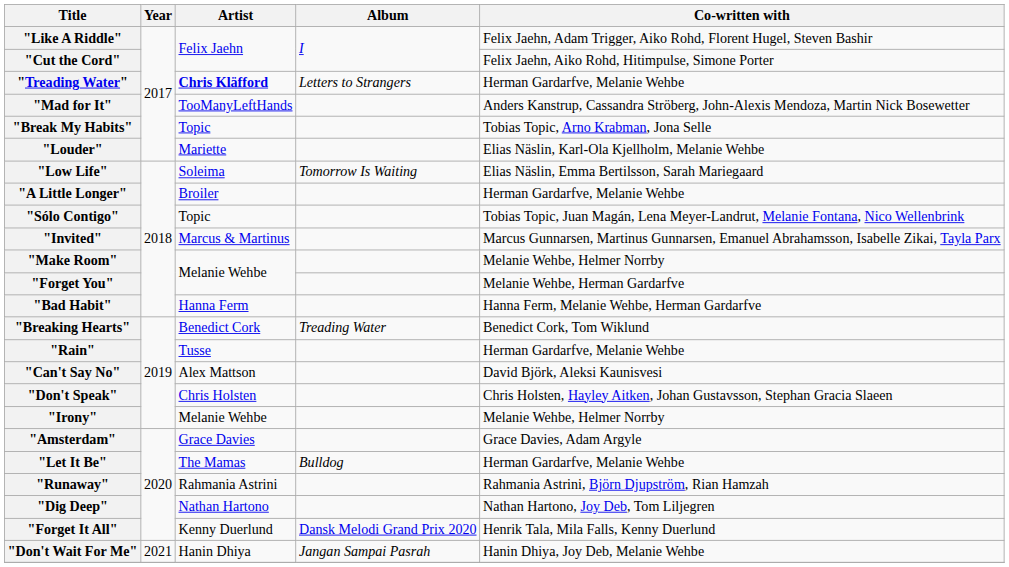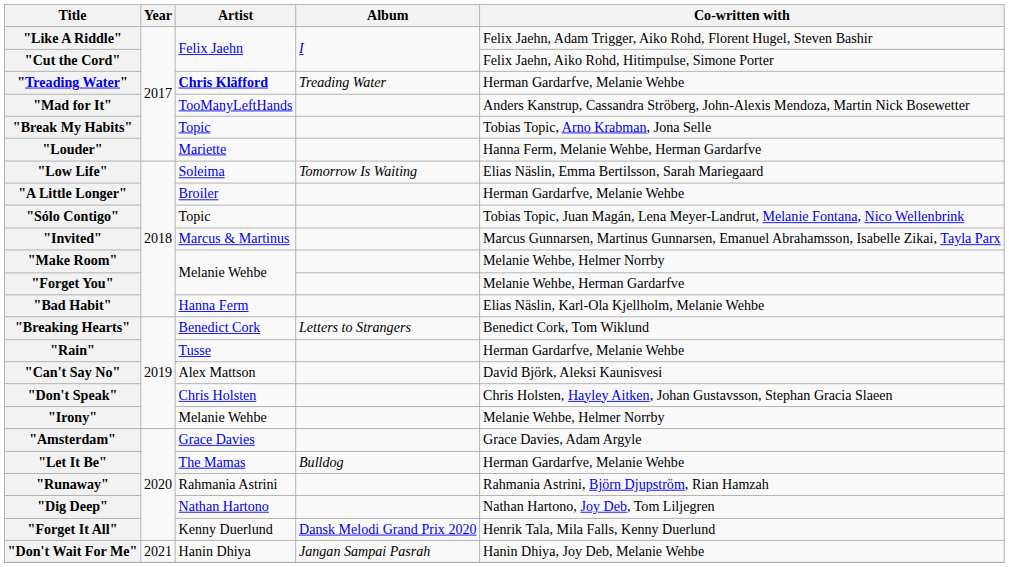(355, 82) Letters to Strangers -> (342, 82) Treading Water
(624, 149) Elias Näslin, Karl-Ola Kjellholm, Melanie Wehbe -> (622, 149) Hanna Ferm, Melanie Wehbe, Herman Gardarfve
(622, 305) Hanna Ferm, Melanie Wehbe, Herman Gardarfve -> (624, 305) Elias Näslin, Karl-Ola Kjellholm, Melanie Wehbe
(342, 328) Treading Water -> (355, 328) Letters to Strangers
